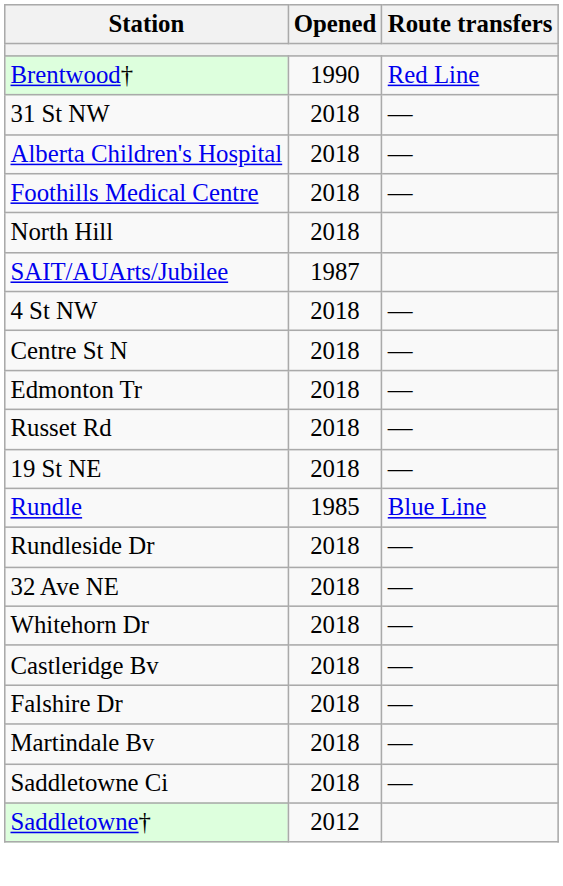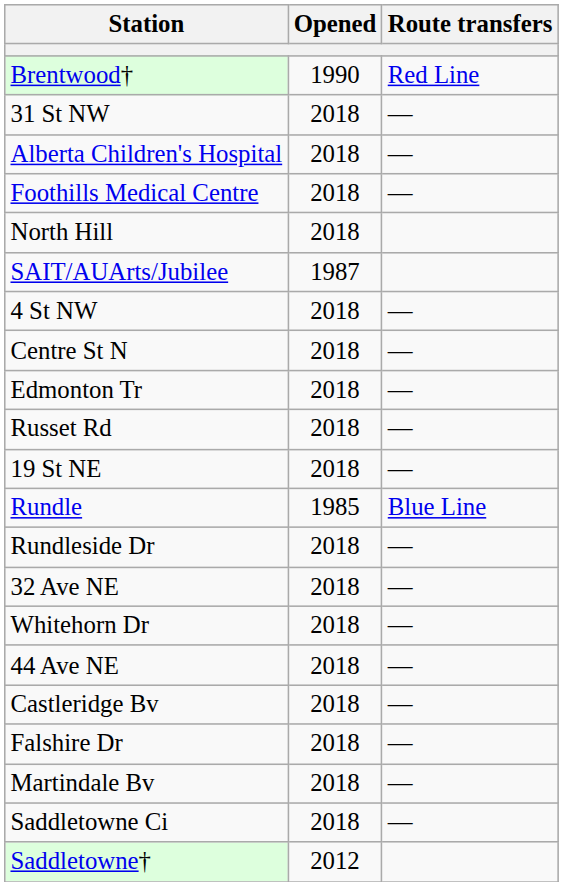+ row: (65, 664)
